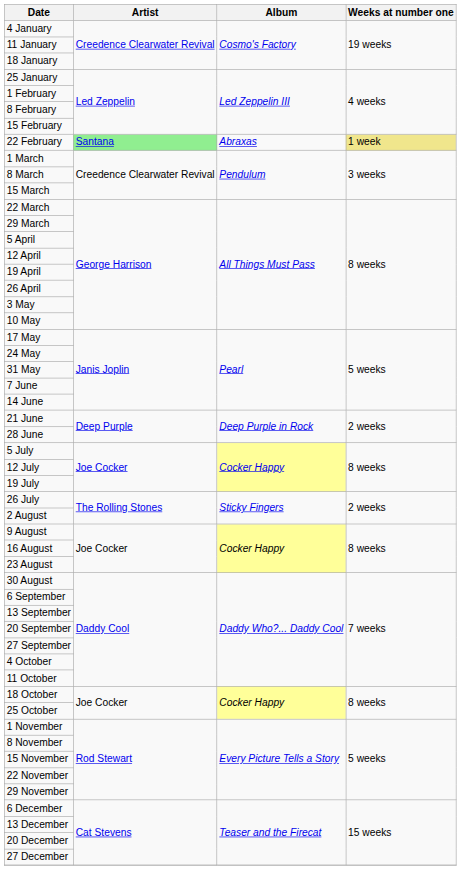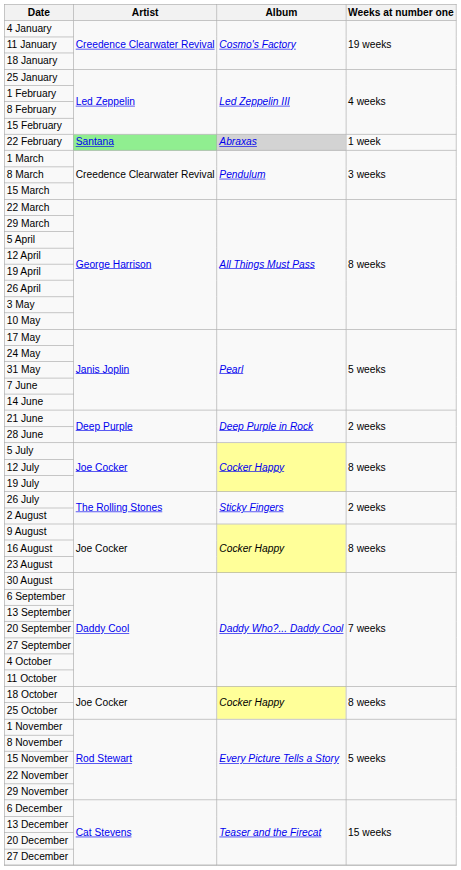(238, 142) no background -> (238, 142) lightgrey background
(364, 142) khaki background -> (364, 142) no background
